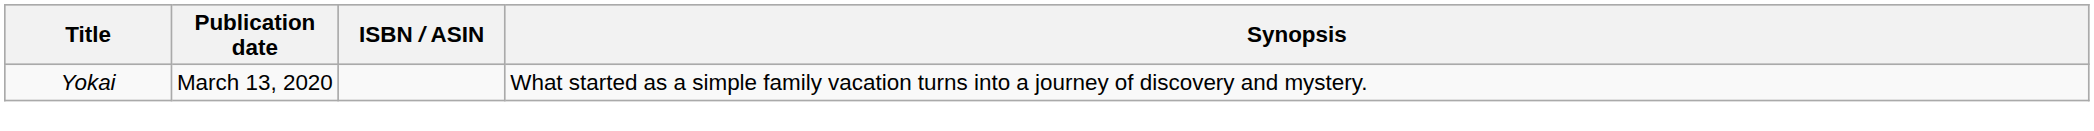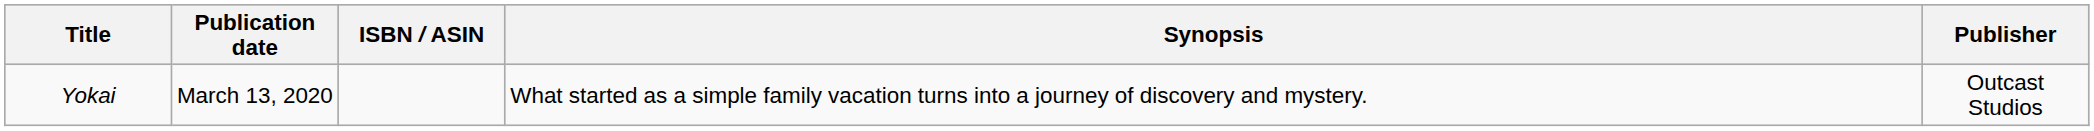+ column: (2005, 34)
